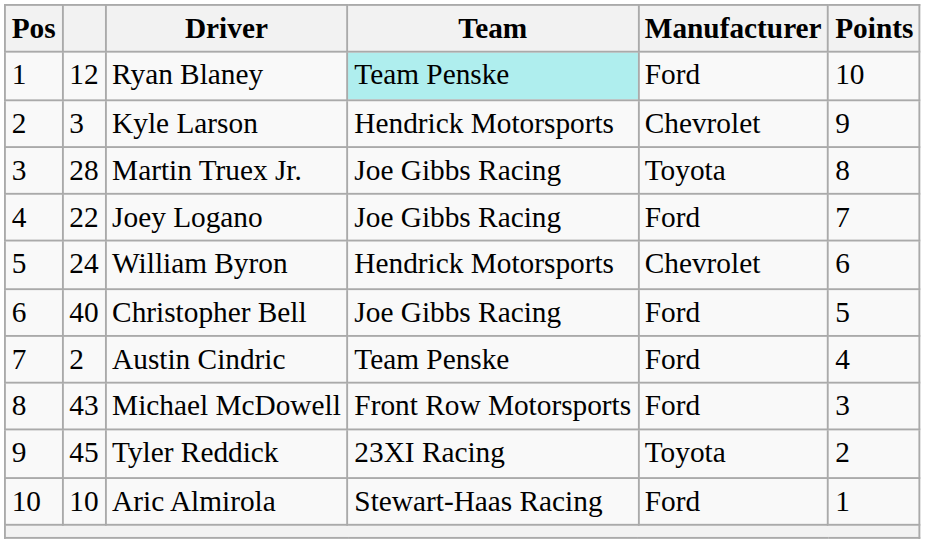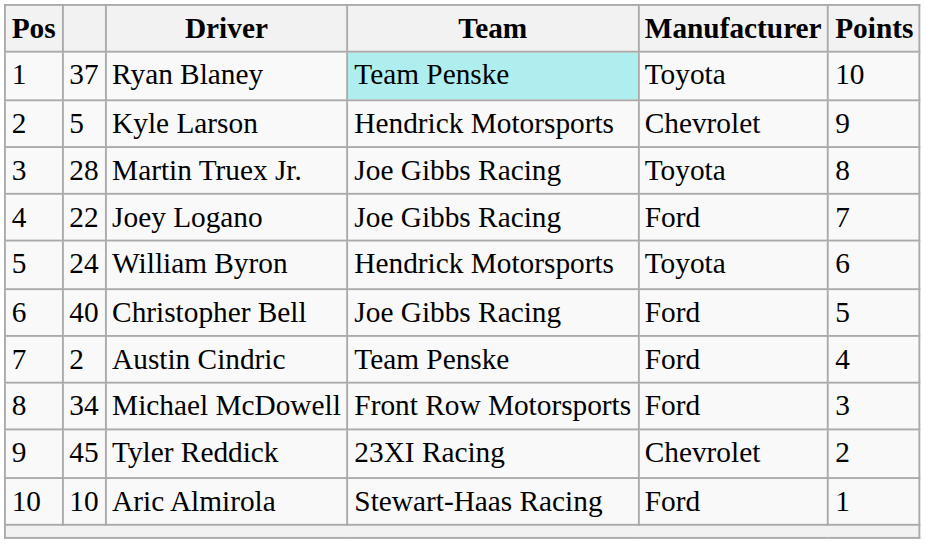(84, 74) 12 -> (84, 74) 37
(672, 74) Ford -> (685, 74) Toyota
(77, 122) 3 -> (77, 122) 5
(703, 263) Chevrolet -> (685, 263) Toyota
(84, 405) 43 -> (84, 405) 34
(685, 452) Toyota -> (703, 452) Chevrolet
